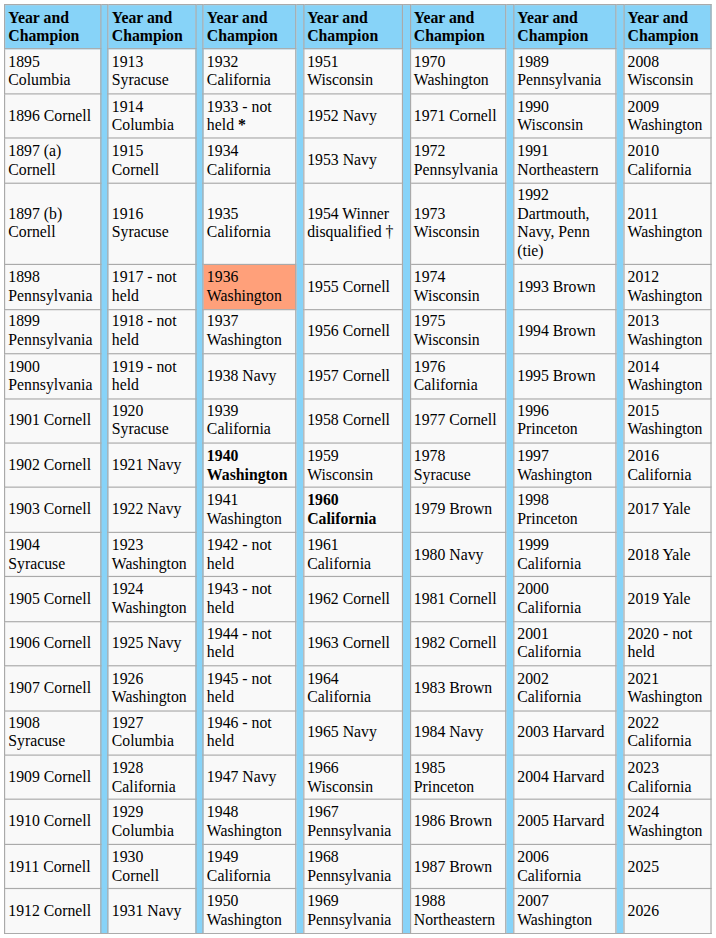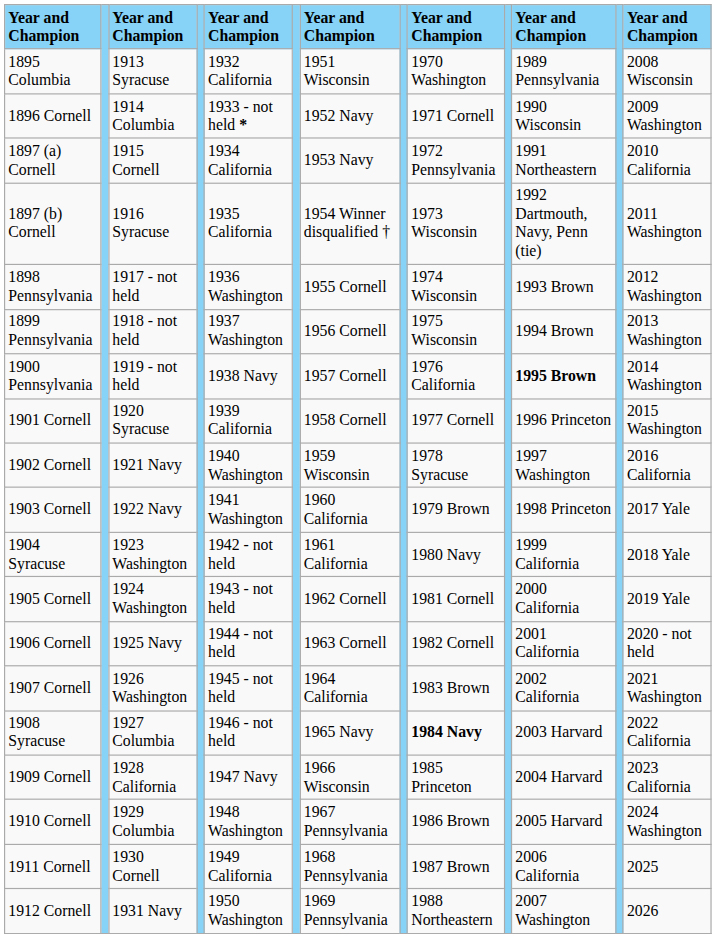(244, 286) lightsalmon background -> (246, 286) no background
(556, 375) normal -> (556, 375) bold
(247, 464) bold -> (246, 464) normal
(342, 509) bold -> (336, 509) normal
(449, 732) normal -> (447, 732) bold
